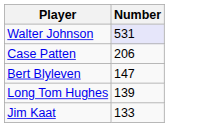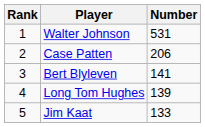+ column: (23, 14)
(124, 34) lavender background -> (161, 34) no background
(124, 74) 147 -> (161, 74) 141
